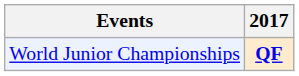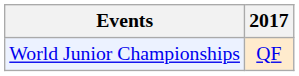(269, 53) bold -> (269, 53) normal
